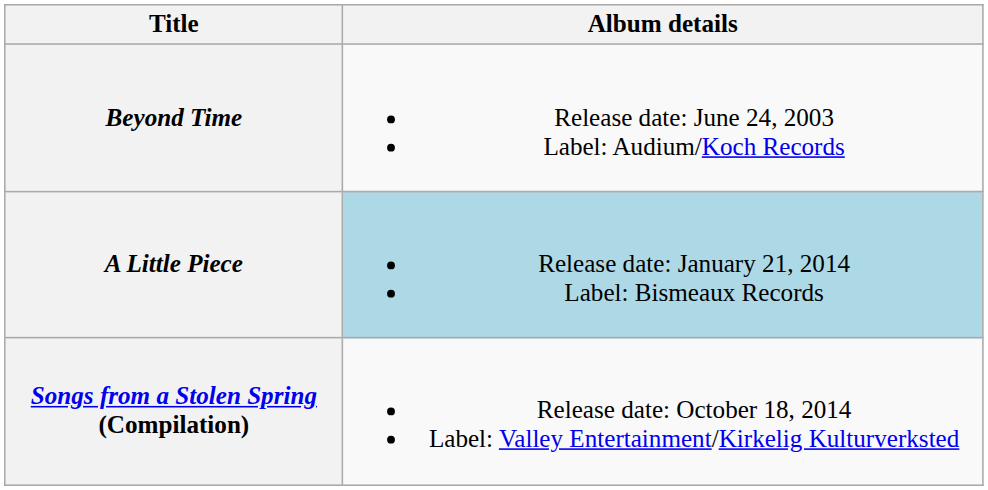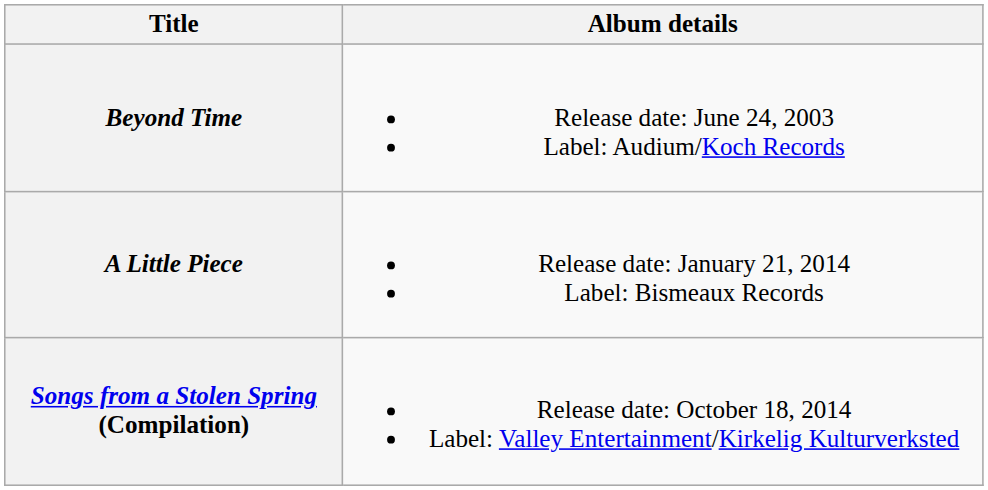(663, 279) lightblue background -> (663, 279) no background
